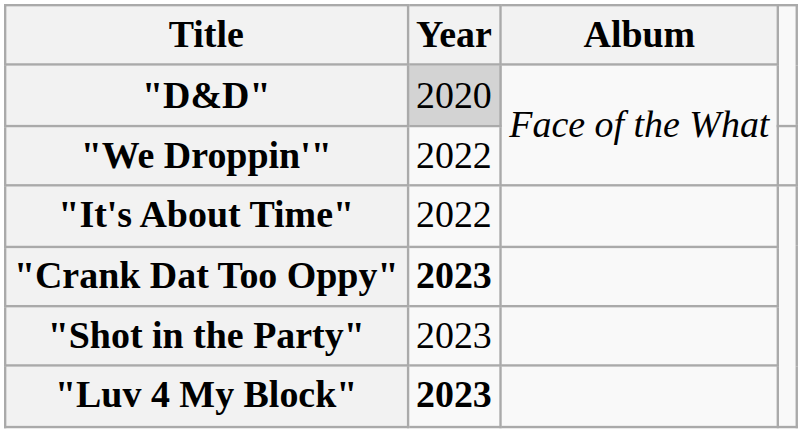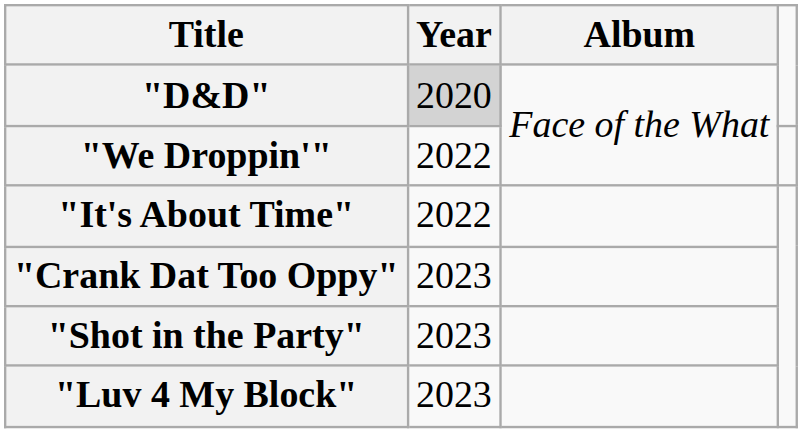(454, 275) bold -> (454, 275) normal
(454, 395) bold -> (454, 395) normal
